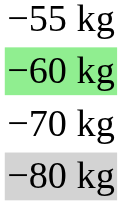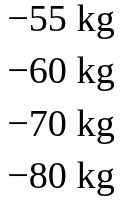(61, 70) lightgreen background -> (61, 70) no background
(61, 175) lightgrey background -> (61, 175) no background
